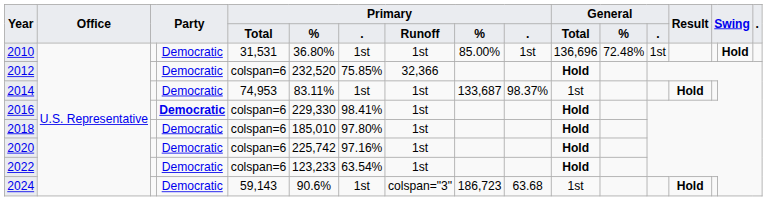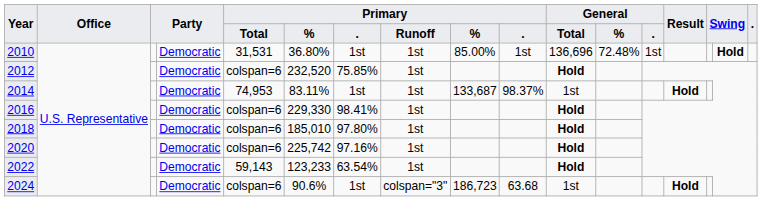(420, 72) 32,366 -> (415, 72) 1st
(192, 110) bold -> (190, 110) normal
(259, 167) colspan=6 -> (254, 167) 59,143
(259, 186) 59,143 -> (254, 186) colspan=6
